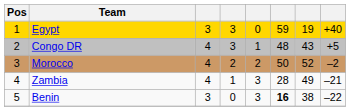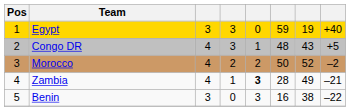(258, 81) normal -> (258, 81) bold
(283, 98) bold -> (283, 98) normal
